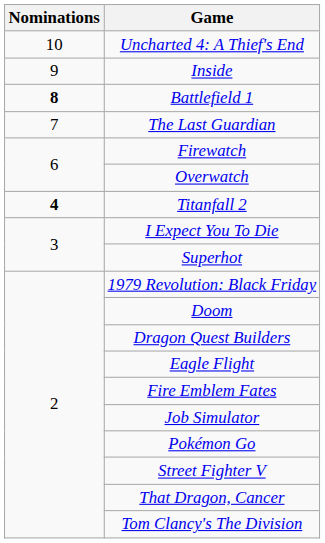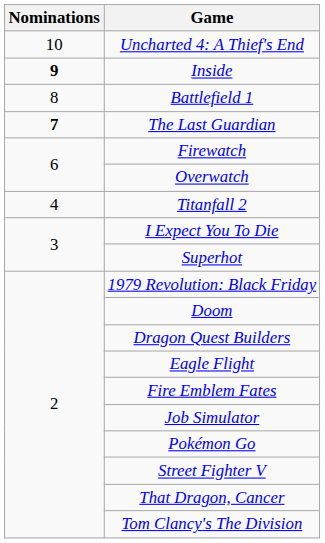(54, 71) normal -> (54, 71) bold
(54, 97) bold -> (54, 97) normal
(54, 124) normal -> (54, 124) bold
(54, 204) bold -> (54, 204) normal
